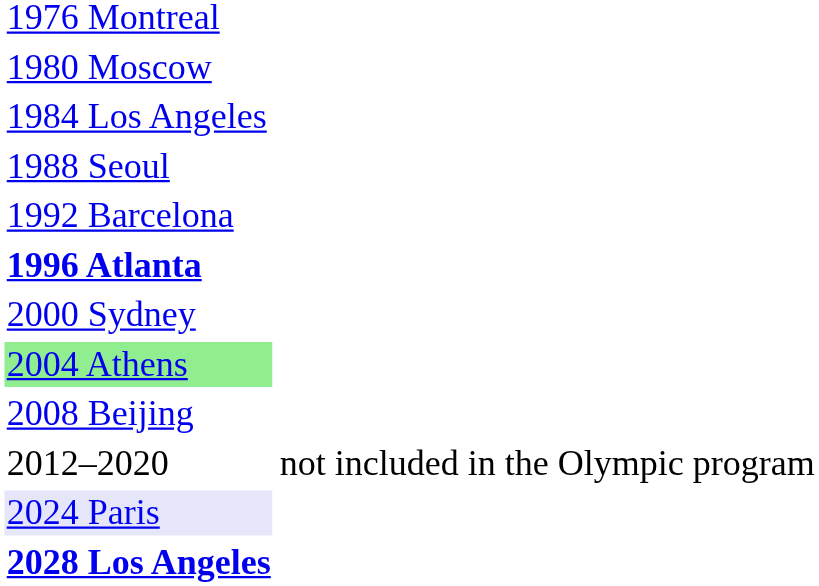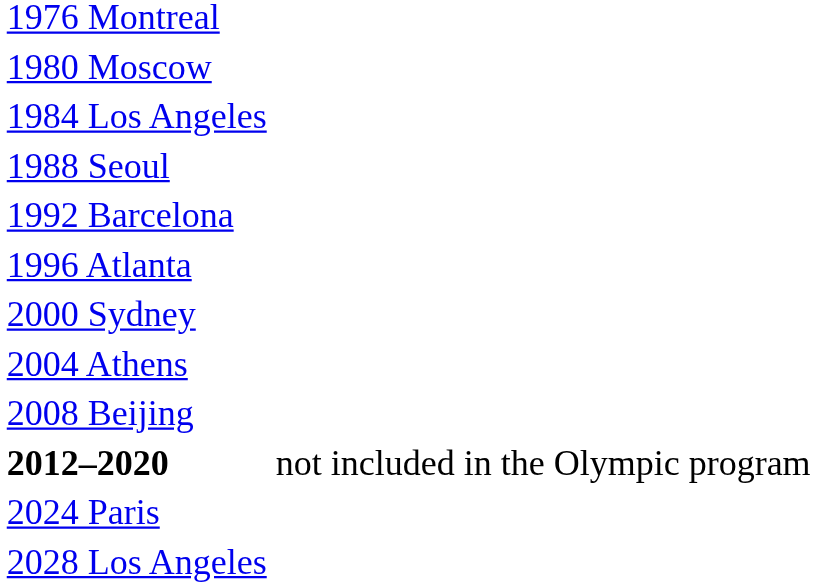(104, 264) bold -> (99, 264) normal
(97, 363) lightgreen background -> (97, 363) no background
(88, 462) normal -> (88, 462) bold
(83, 512) lavender background -> (83, 512) no background
(139, 561) bold -> (137, 561) normal
